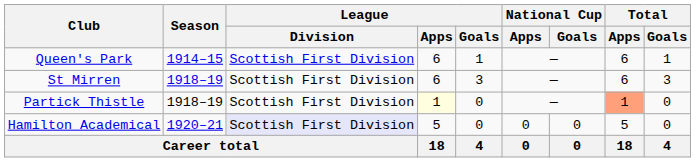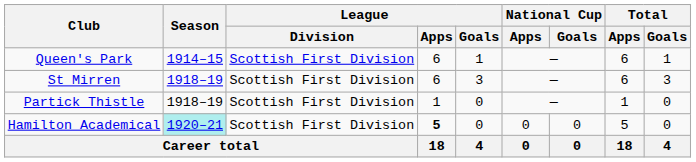(437, 103) lightyellow background -> (437, 103) no background
(625, 103) lightsalmon background -> (625, 103) no background
(195, 125) no background -> (195, 125) paleturquoise background
(322, 125) lavender background -> (322, 125) no background
(437, 125) normal -> (437, 125) bold
